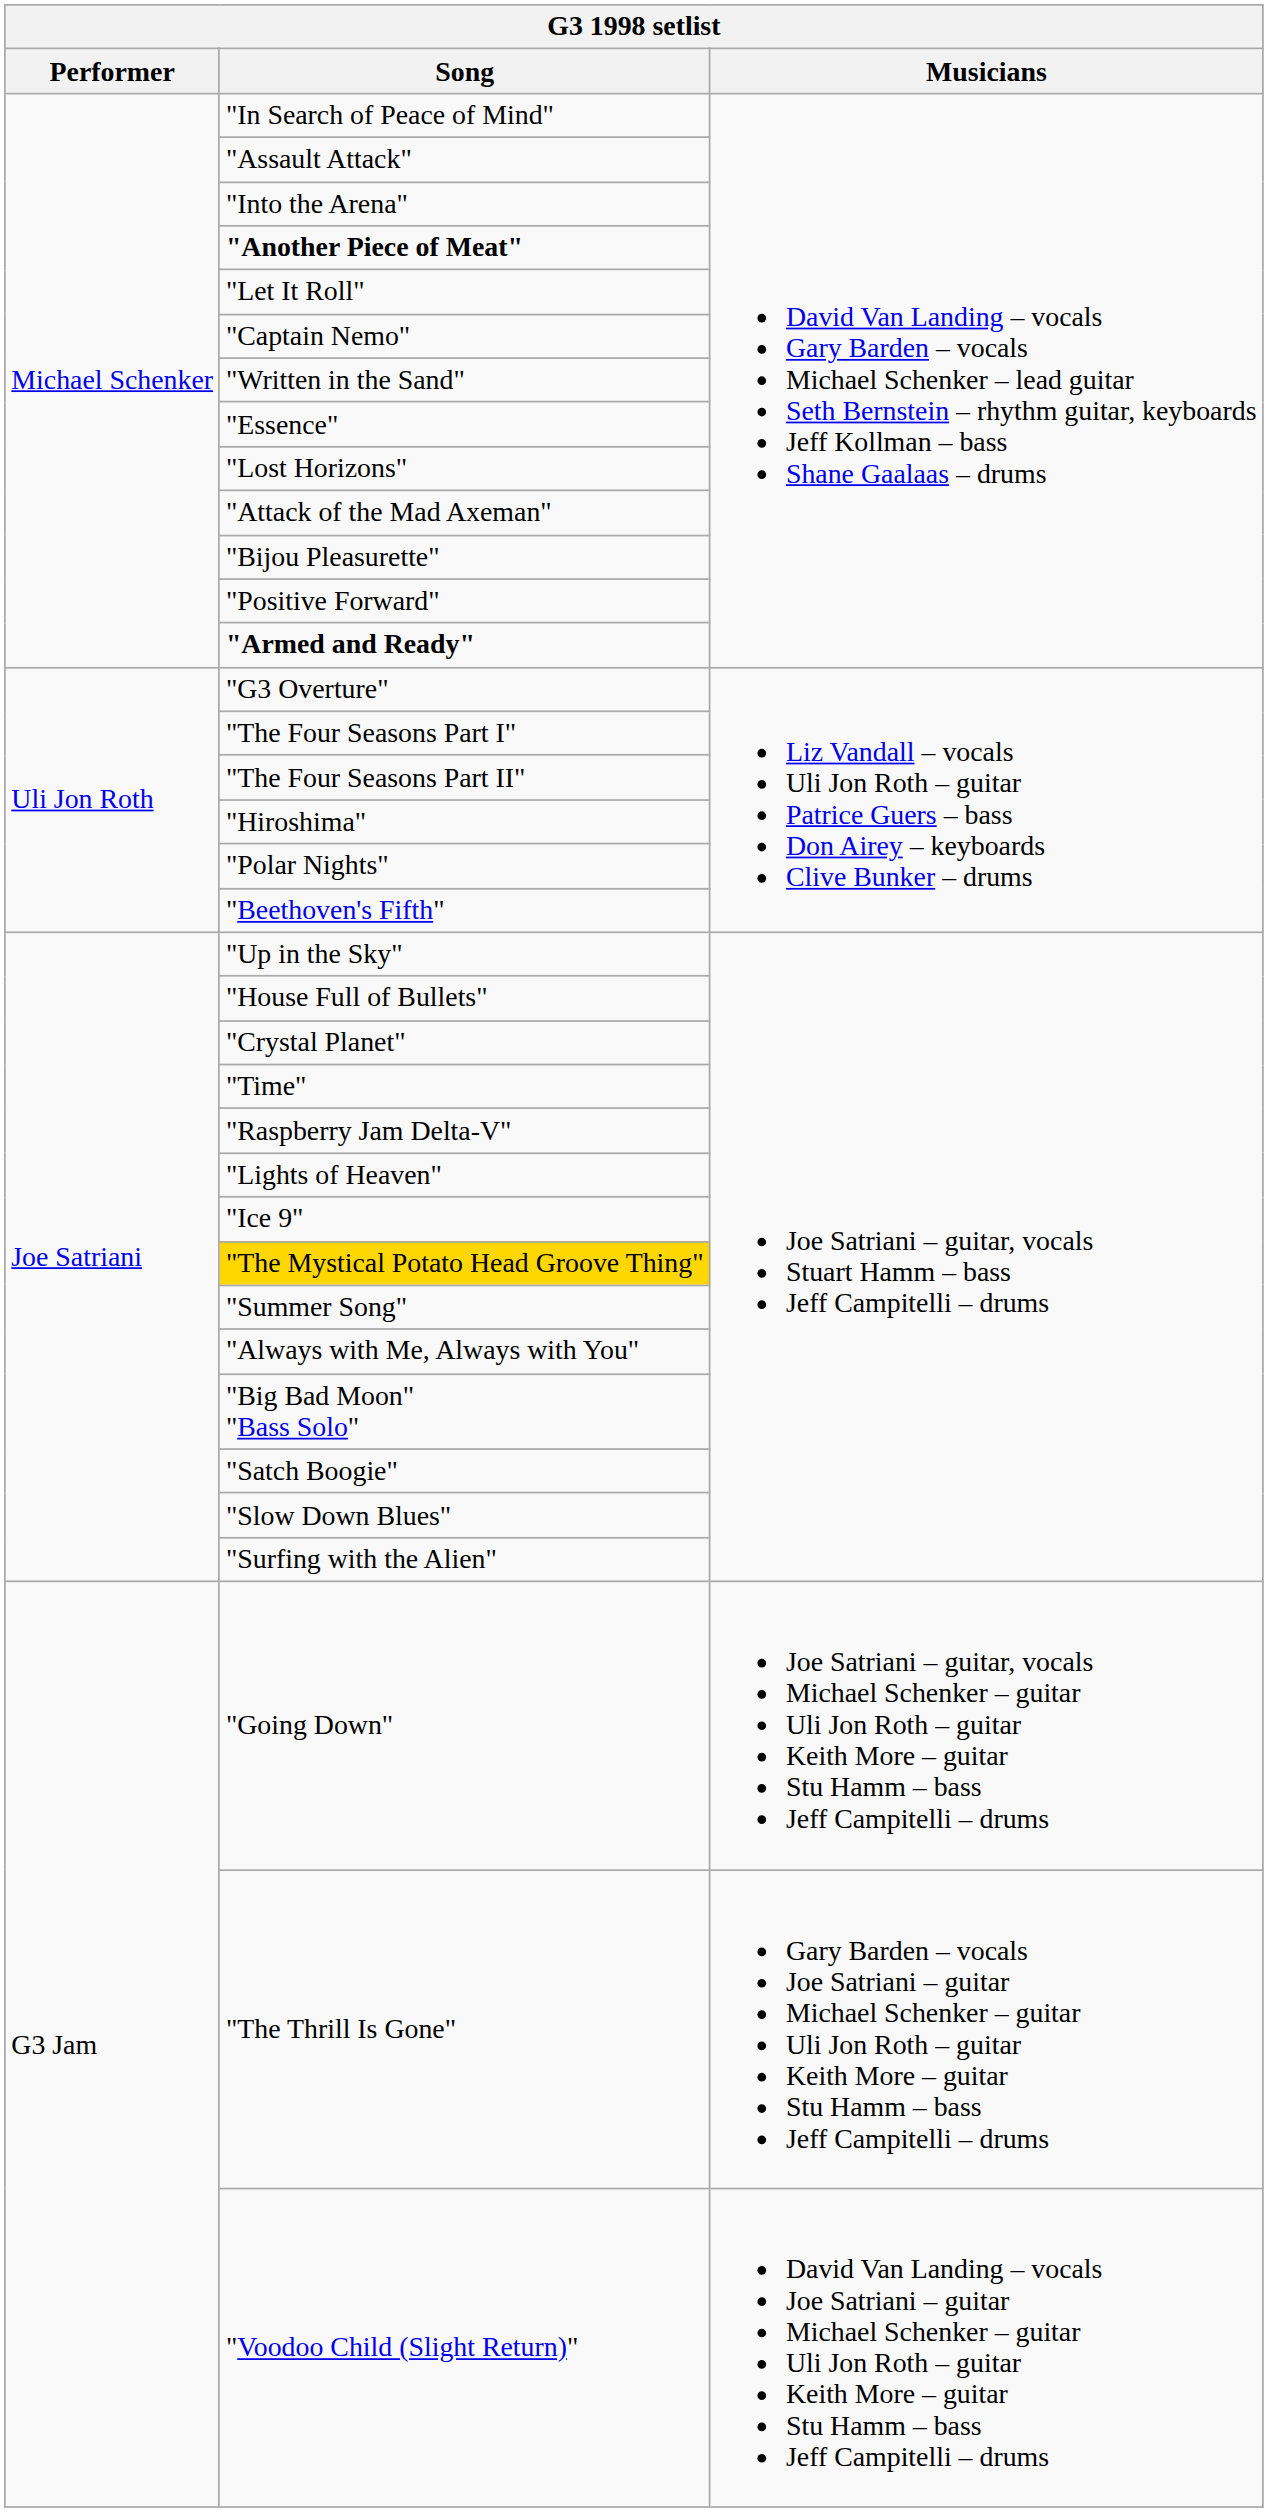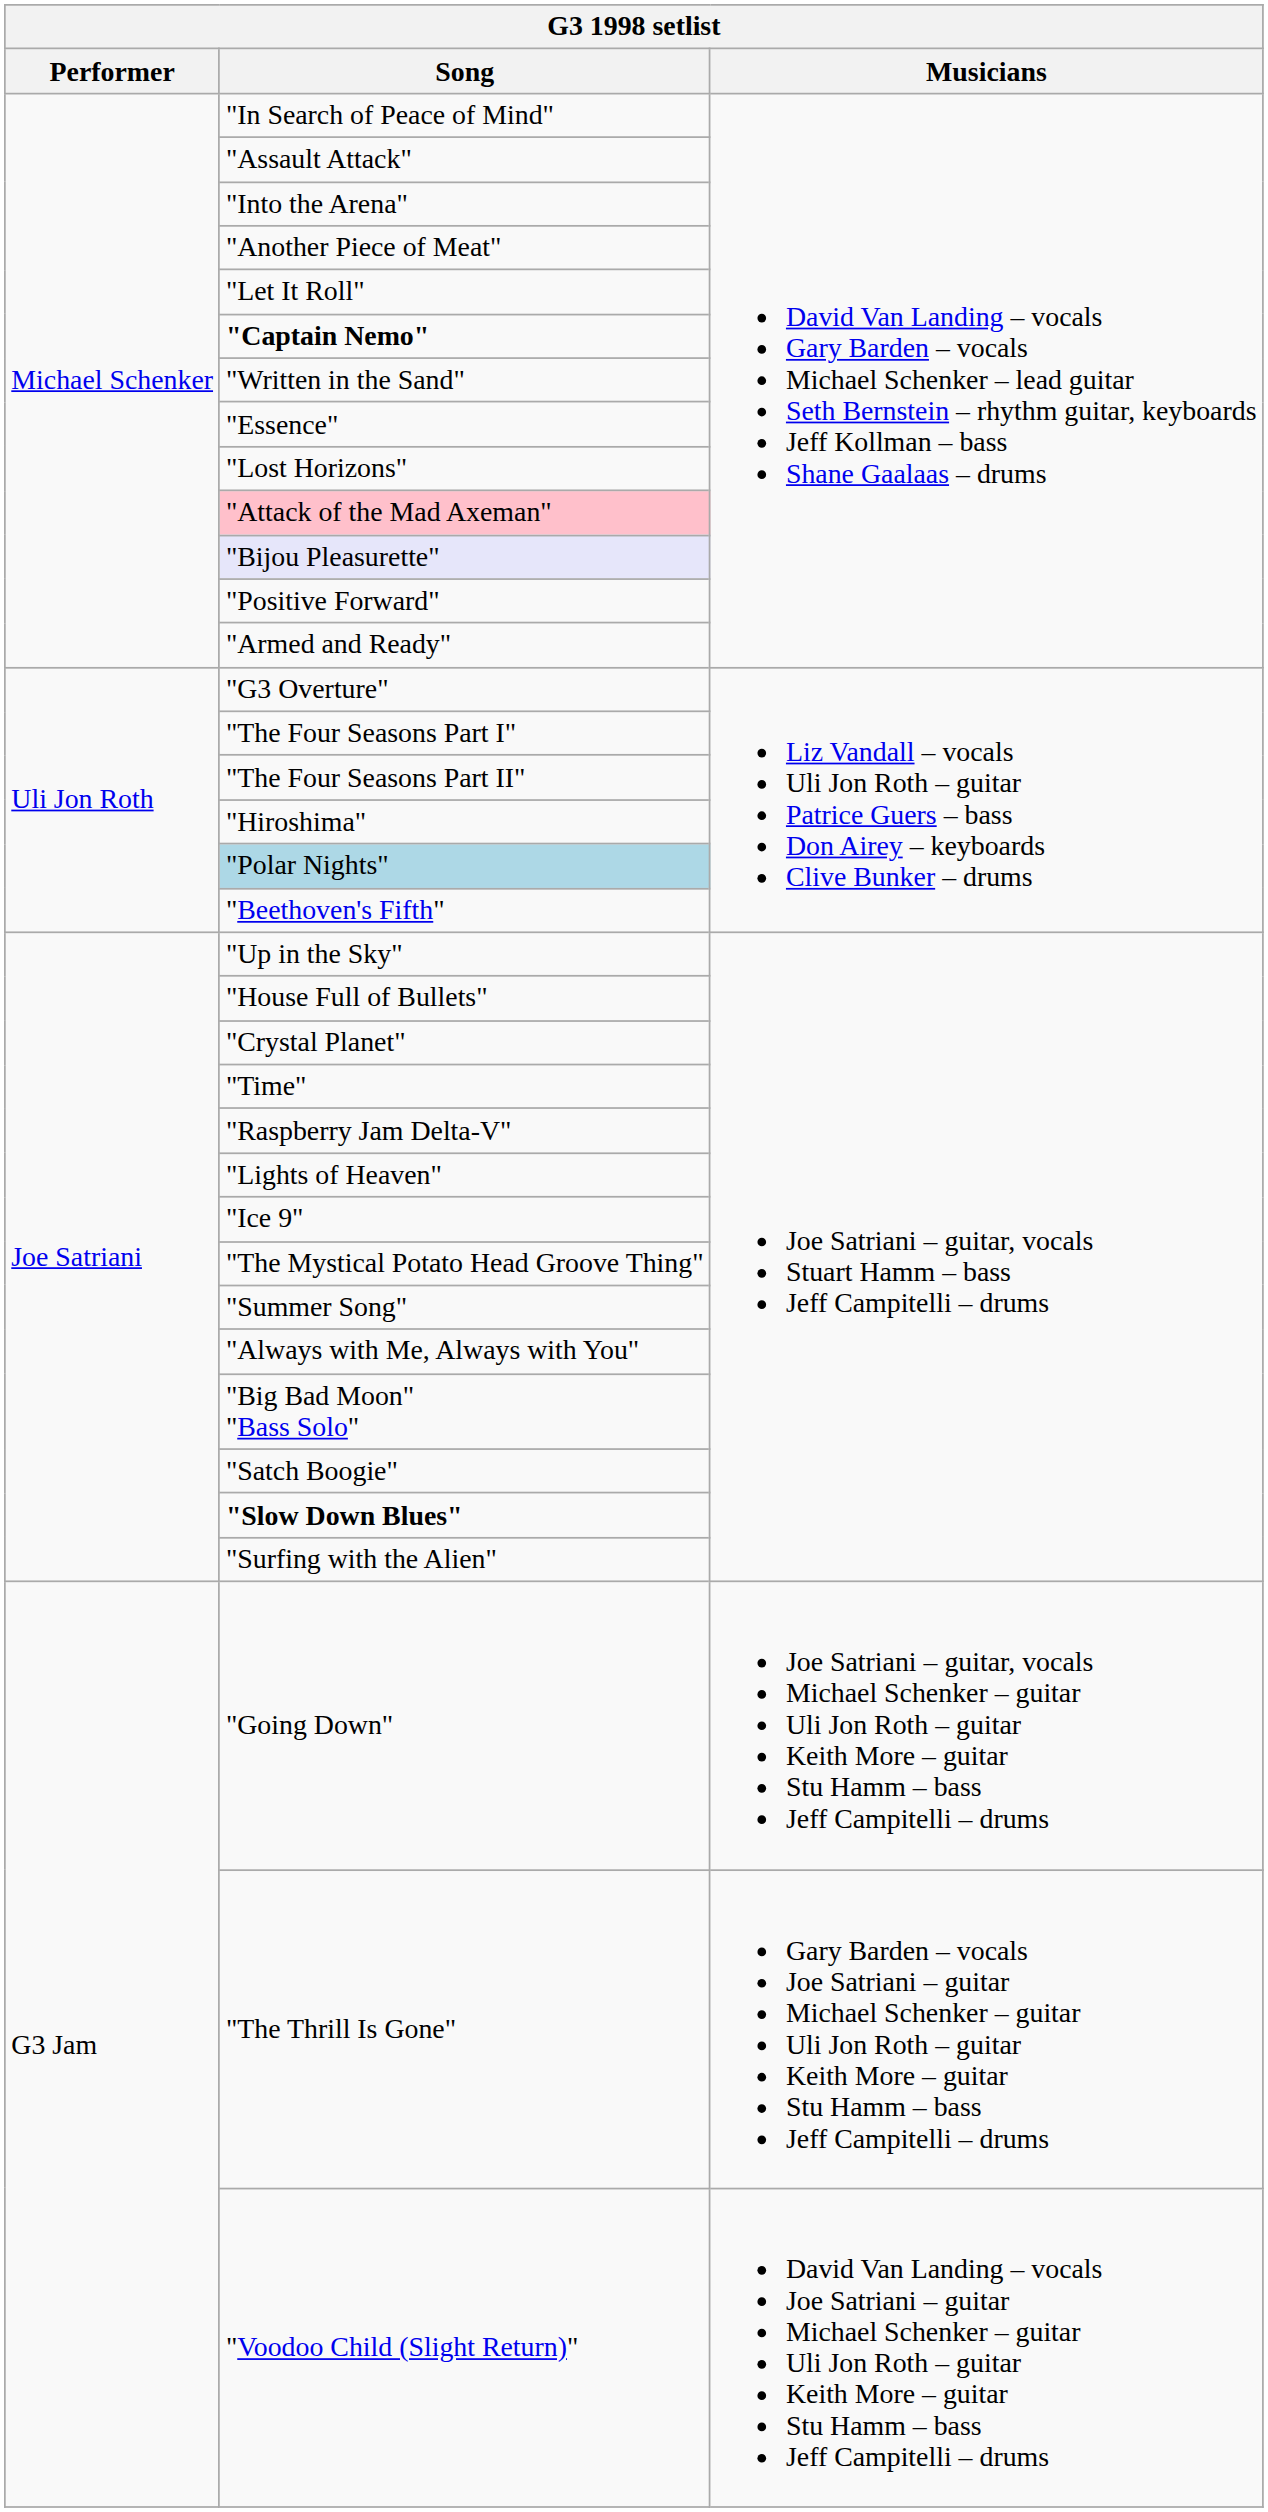(374, 247) bold -> (364, 247) normal
(318, 335) normal -> (328, 335) bold
(389, 512) no background -> (389, 512) pink background
(333, 556) no background -> (333, 556) lavender background
(350, 644) bold -> (339, 644) normal
(307, 865) no background -> (307, 865) lightblue background
(465, 1262) gold background -> (465, 1262) no background
(339, 1514) normal -> (344, 1514) bold
